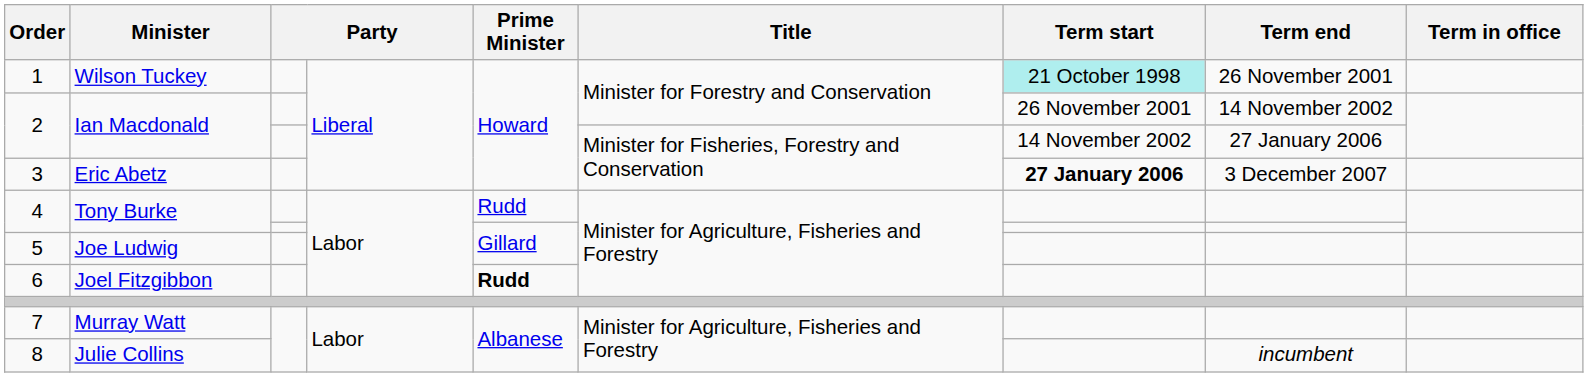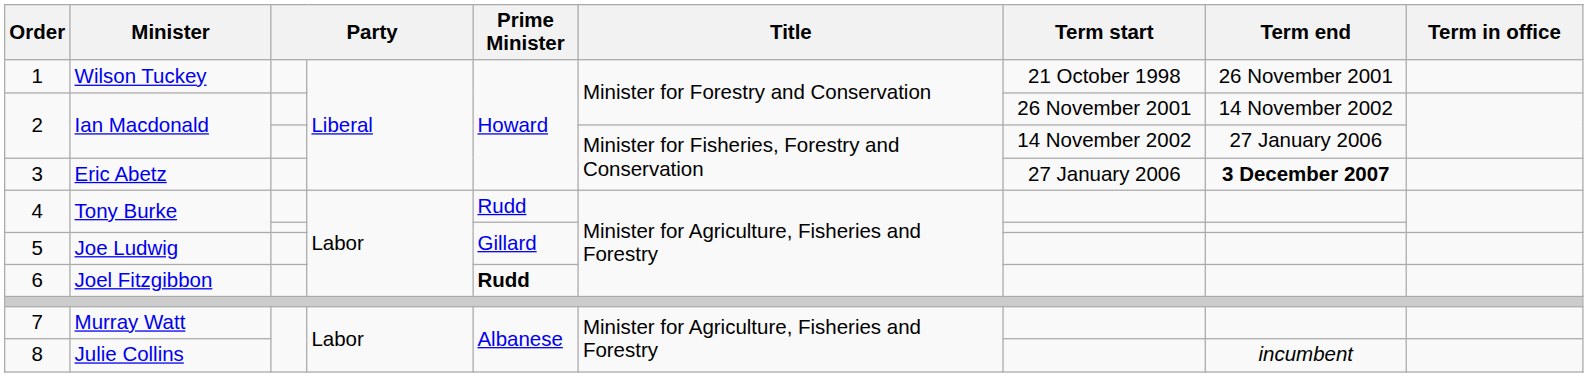(1104, 76) paleturquoise background -> (1104, 76) no background
(1104, 173) bold -> (1104, 173) normal
(1306, 173) normal -> (1306, 173) bold
